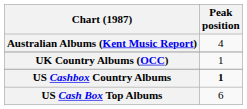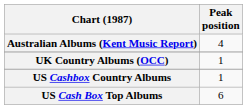(221, 78) bold -> (221, 78) normal
